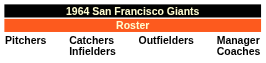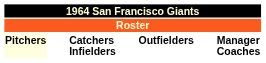(26, 40) no background -> (26, 40) lightyellow background
